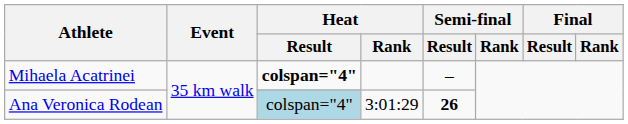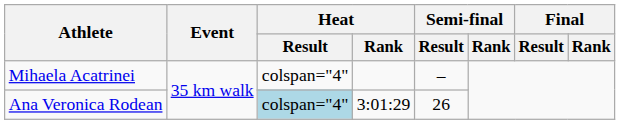(309, 75) bold -> (305, 75) normal
(449, 104) bold -> (441, 104) normal
